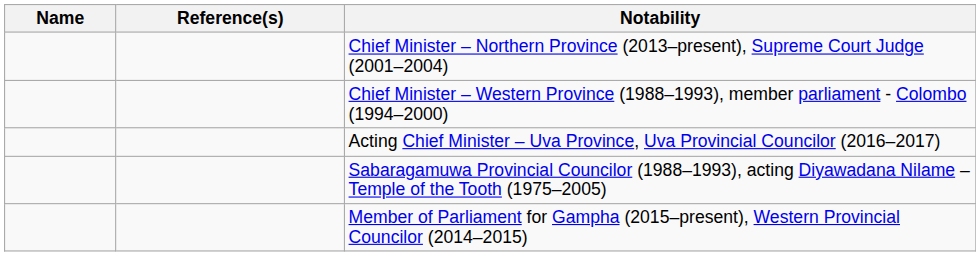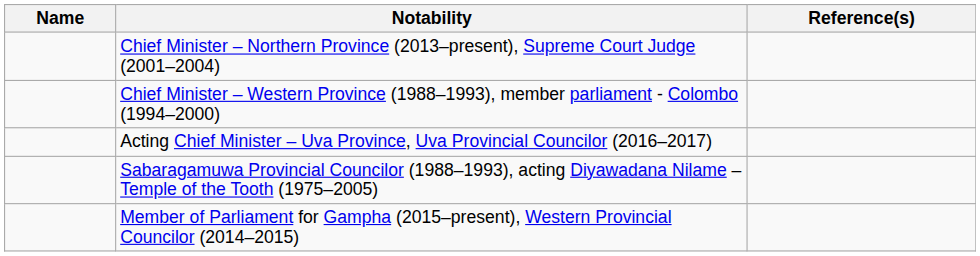columns swapped: (660, 18) <-> (230, 18)
